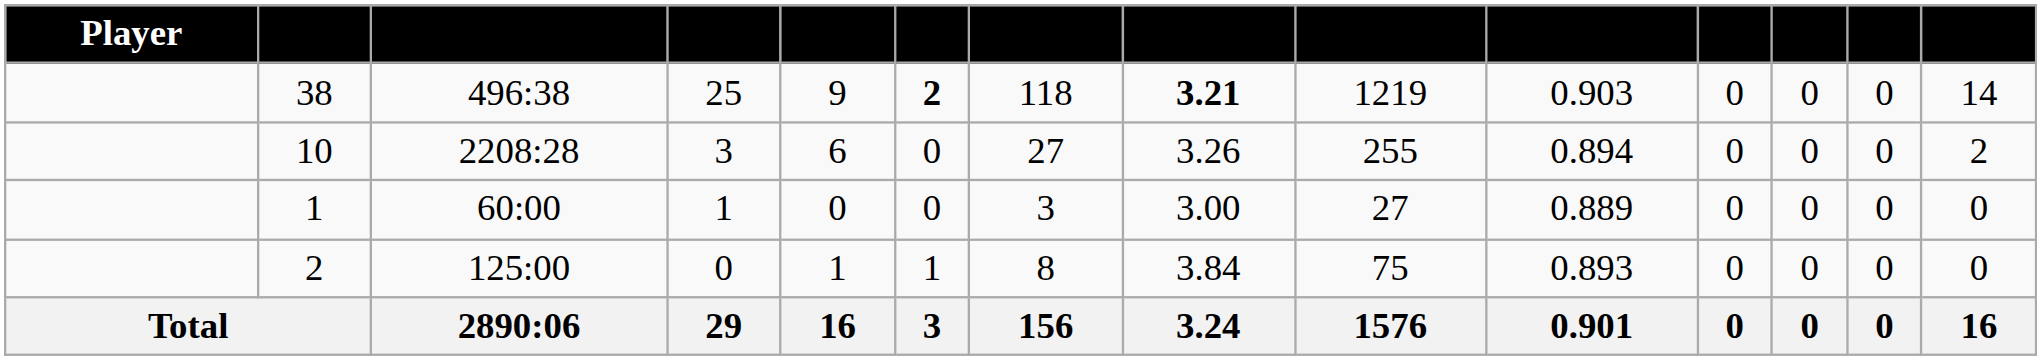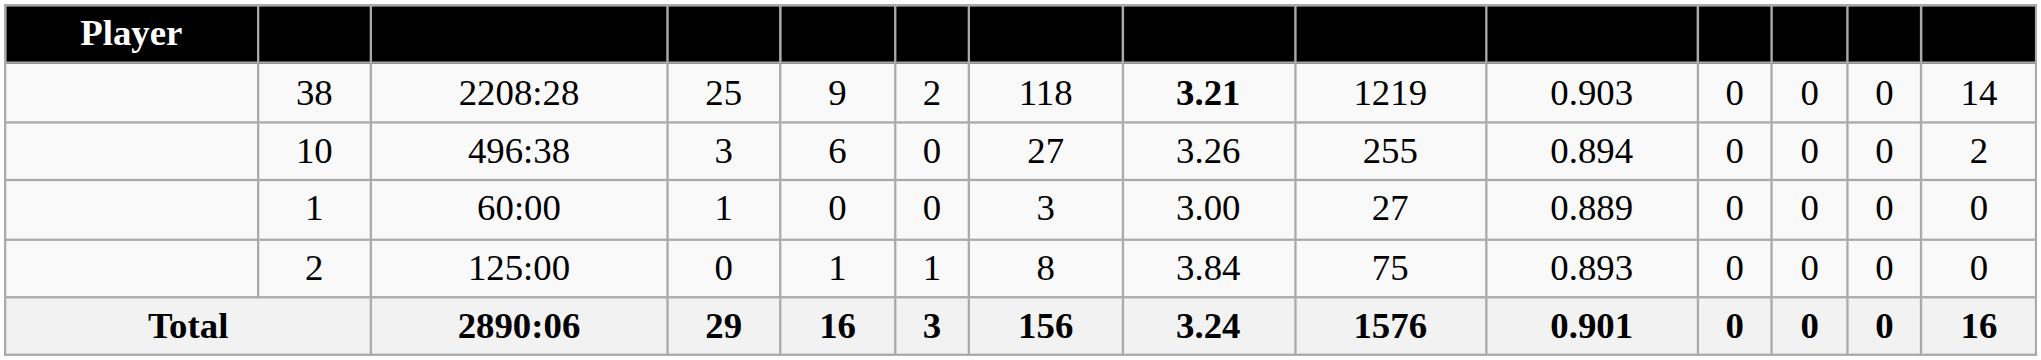(519, 92) 496:38 -> (519, 92) 2208:28
(932, 92) bold -> (932, 92) normal
(519, 150) 2208:28 -> (519, 150) 496:38
